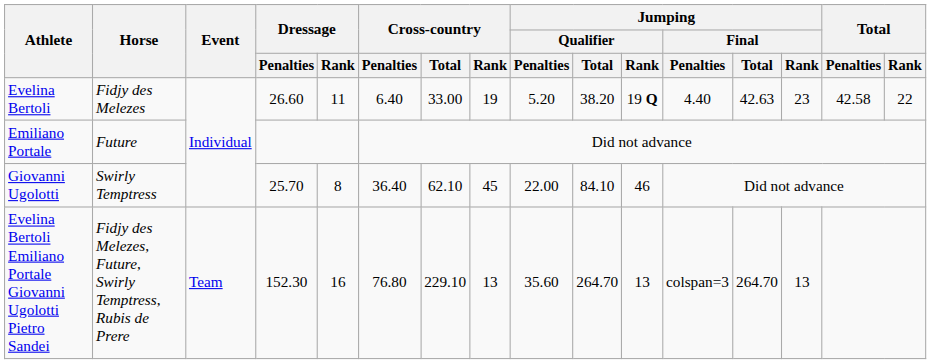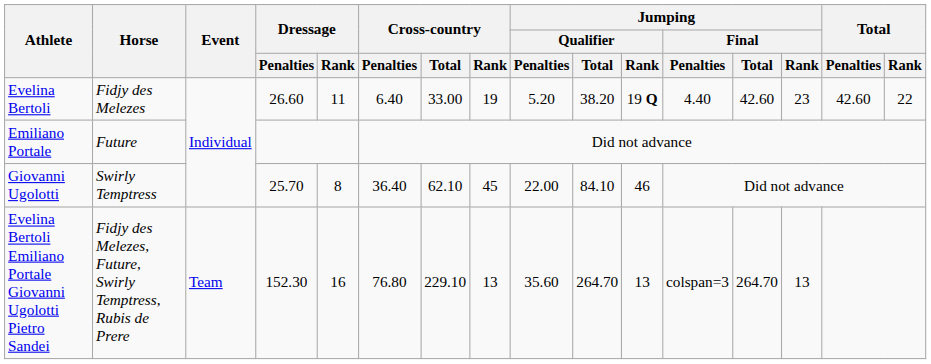(757, 99) 42.63 -> (757, 99) 42.60
(853, 99) 42.58 -> (853, 99) 42.60
